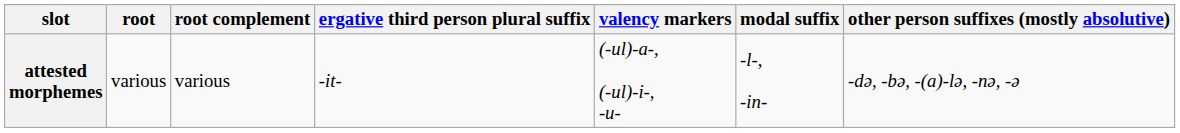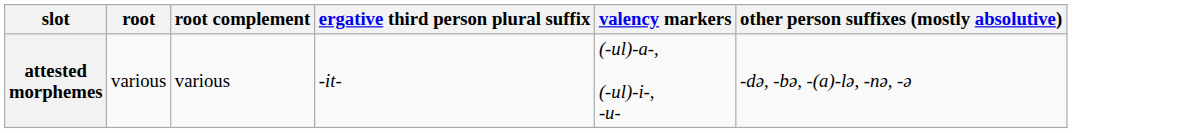- column: (790, 19)
